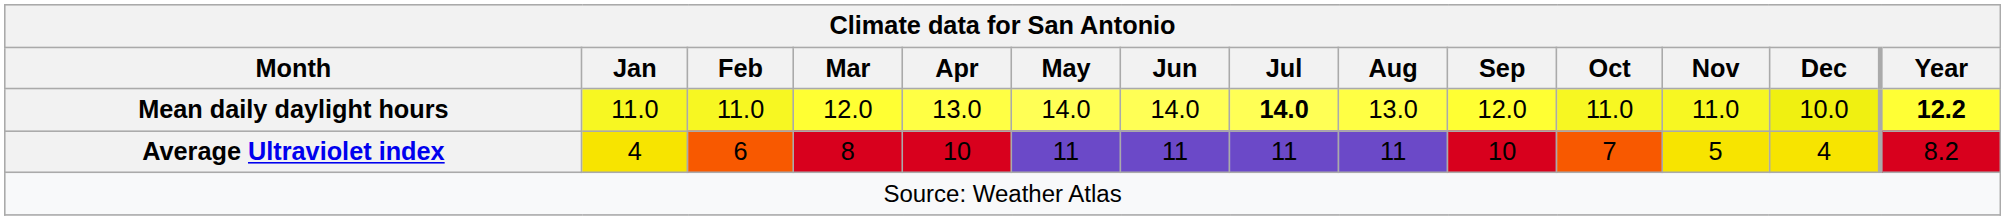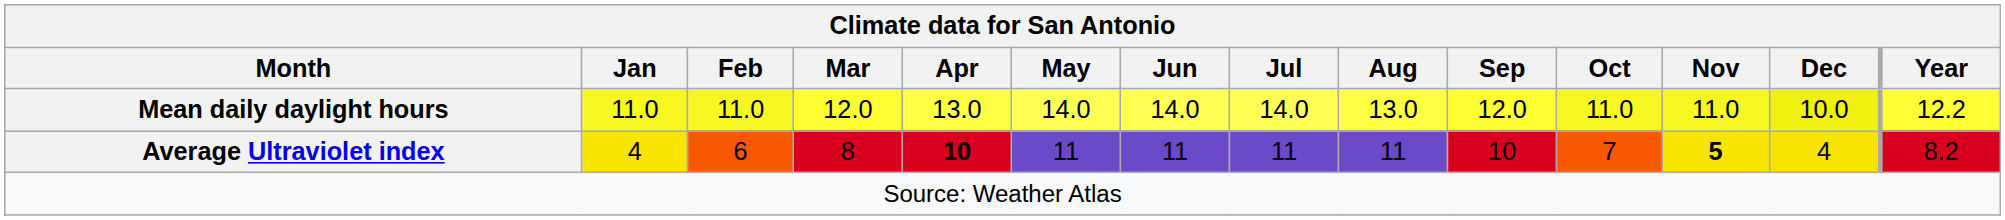(1284, 110) bold -> (1284, 110) normal
(1941, 110) bold -> (1941, 110) normal
(957, 152) normal -> (957, 152) bold
(1716, 152) normal -> (1716, 152) bold
